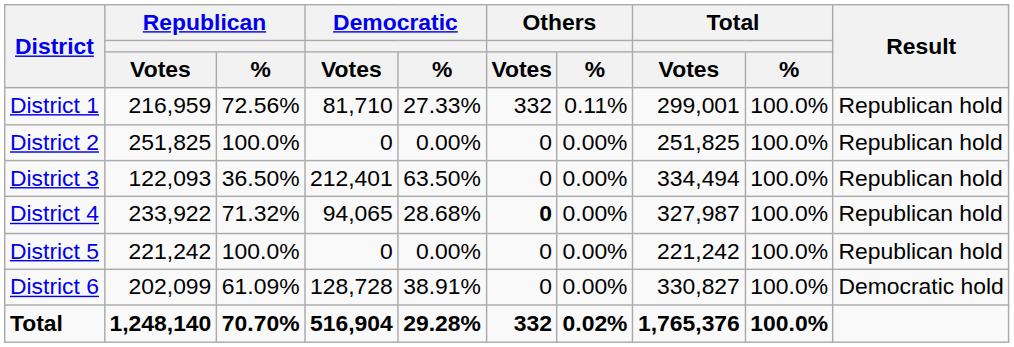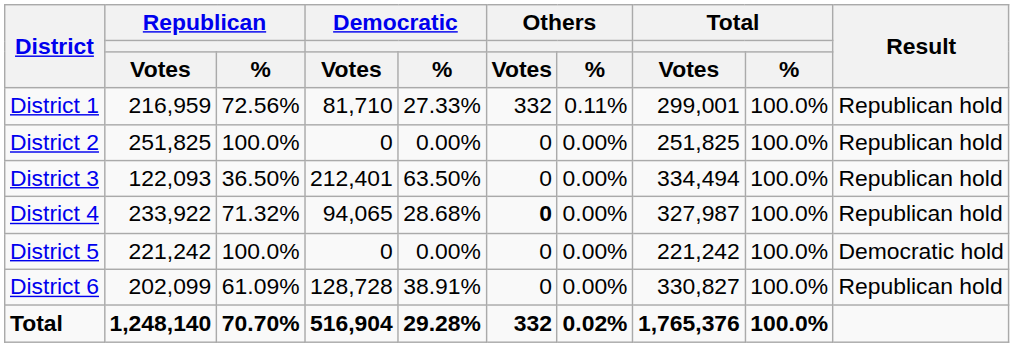(921, 250) Republican hold -> (921, 250) Democratic hold
(921, 287) Democratic hold -> (921, 287) Republican hold
